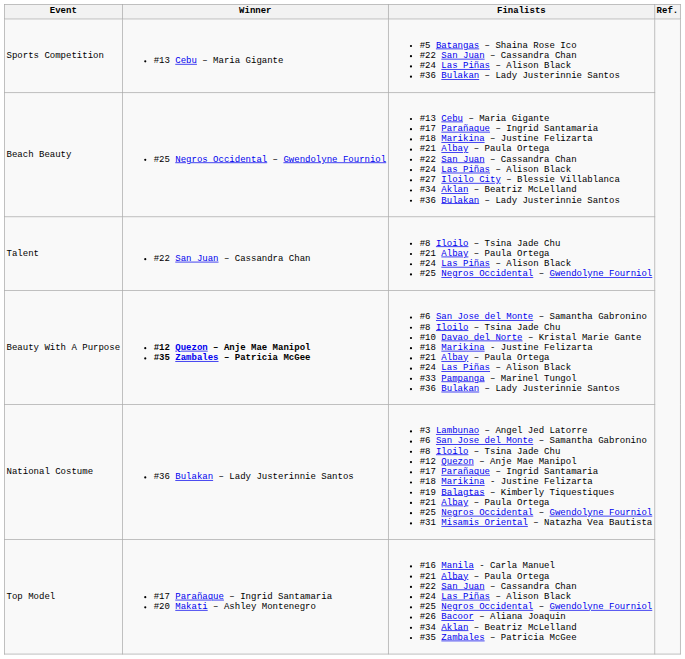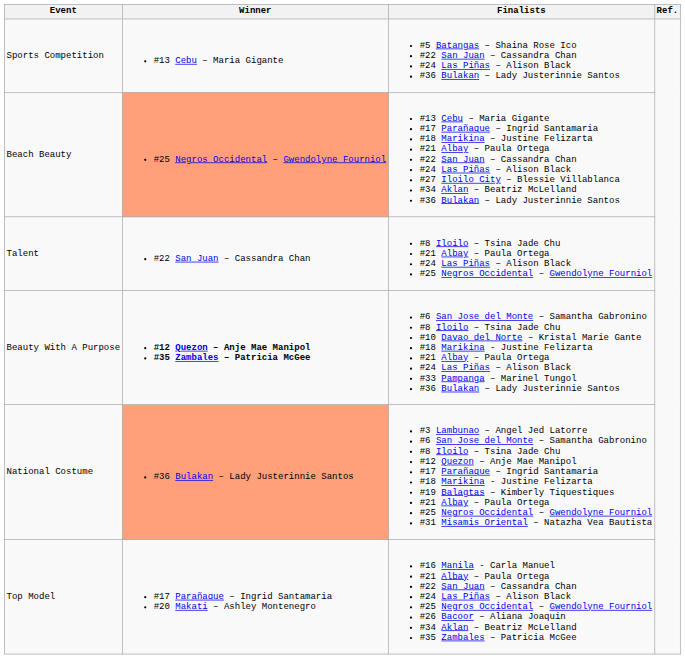(255, 160) no background -> (255, 160) lightsalmon background
(255, 478) no background -> (255, 478) lightsalmon background
